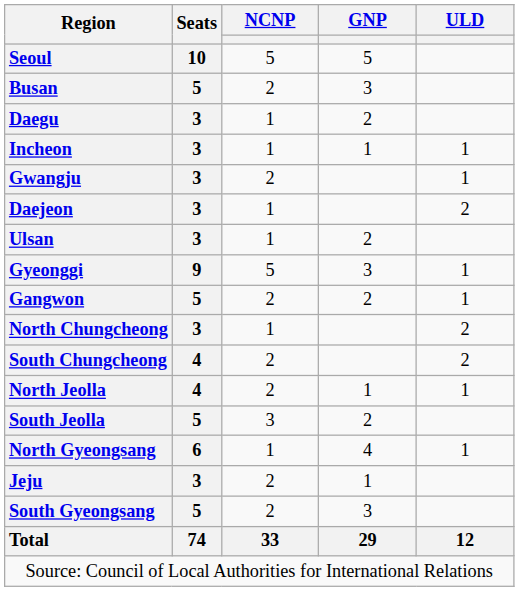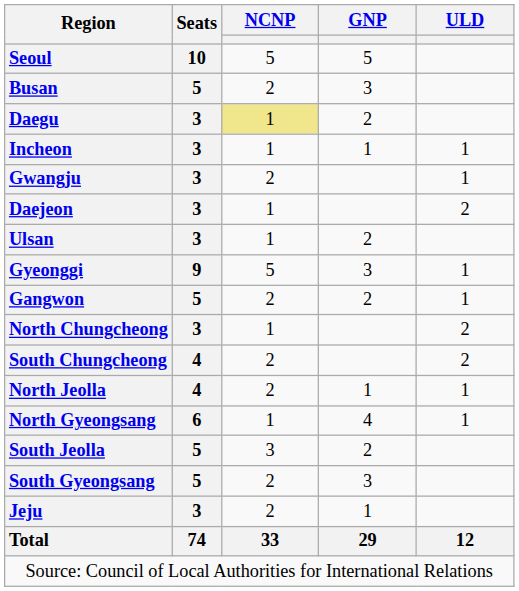(270, 119) no background -> (270, 119) khaki background
rows swapped: (57, 420) <-> (82, 450)
rows swapped: (82, 511) <-> (26, 480)
